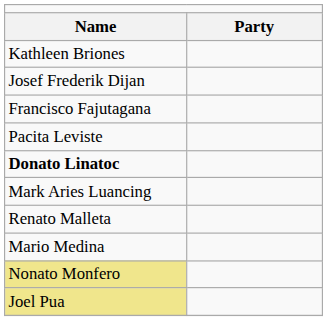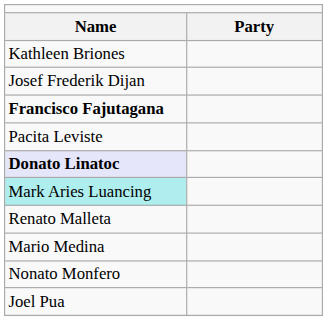(80, 109) normal -> (86, 109) bold
(64, 164) no background -> (64, 164) lavender background
(80, 191) no background -> (80, 191) paleturquoise background
(64, 274) khaki background -> (64, 274) no background
(37, 301) khaki background -> (37, 301) no background
